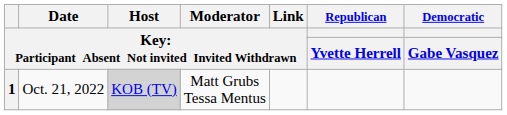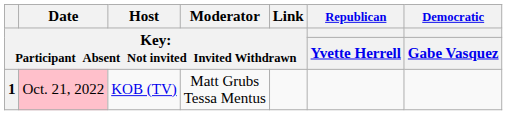(63, 89) no background -> (63, 89) pink background
(144, 89) lightgrey background -> (144, 89) no background
